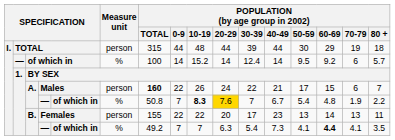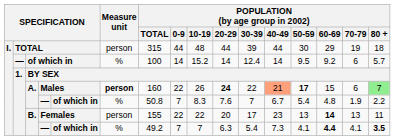(119, 88) normal -> (119, 88) bold
(154, 88) bold -> (154, 88) normal
(226, 88) normal -> (226, 88) bold
(278, 88) no background -> (278, 88) lightsalmon background
(304, 88) normal -> (304, 88) bold
(379, 88) no background -> (379, 88) lightgreen background
(200, 101) bold -> (200, 101) normal
(226, 101) gold background -> (226, 101) no background
(330, 115) normal -> (330, 115) bold
(379, 128) normal -> (379, 128) bold
